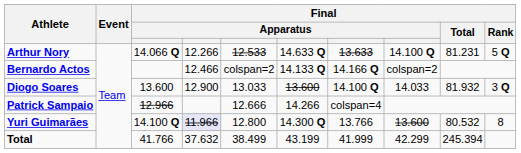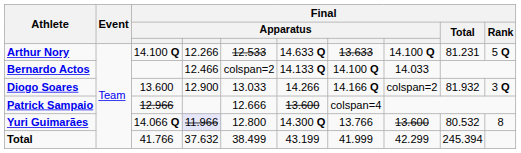(157, 53) 14.066 Q -> (157, 53) 14.100 Q
(356, 70) 14.166 Q -> (356, 70) 14.100 Q
(412, 70) colspan=2 -> (412, 70) 14.033
(303, 88) 13.600 -> (303, 88) 14.266
(356, 88) 14.100 Q -> (356, 88) 14.166 Q
(412, 88) 14.033 -> (412, 88) colspan=2
(303, 105) 14.266 -> (303, 105) 13.600
(157, 123) 14.100 Q -> (157, 123) 14.066 Q
